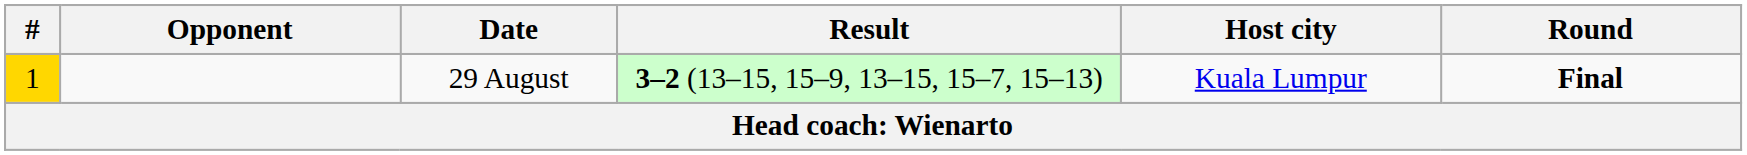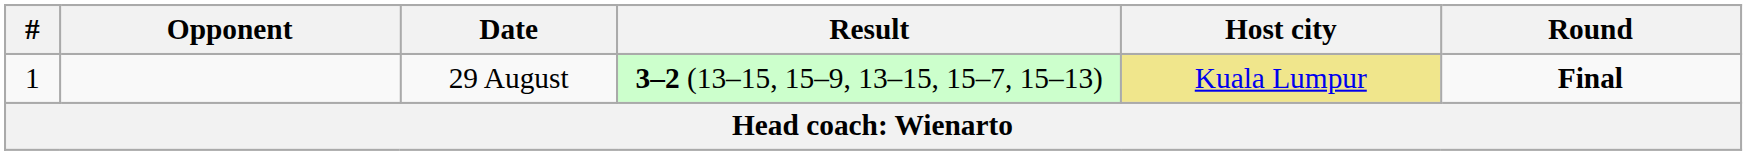(32, 77) gold background -> (32, 77) no background
(1281, 77) no background -> (1281, 77) khaki background
